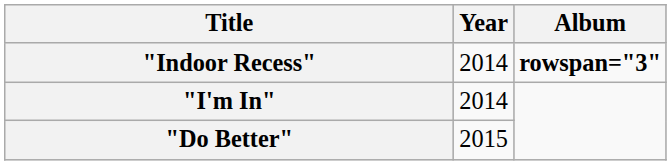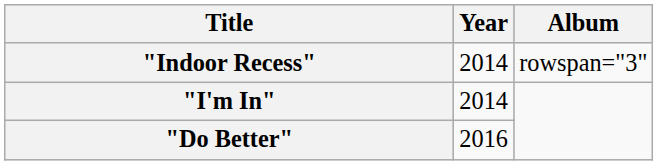(590, 62) bold -> (583, 62) normal
(484, 139) 2015 -> (484, 139) 2016
